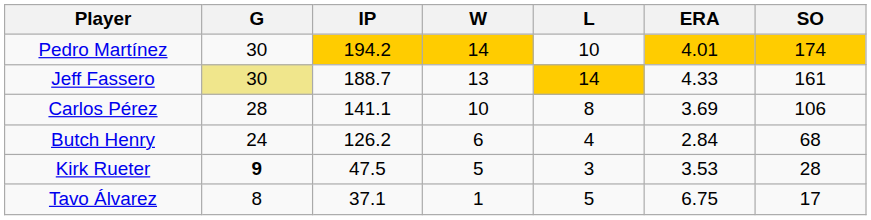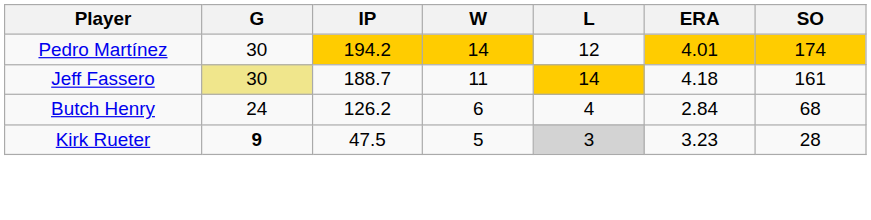(589, 49) 10 -> (589, 49) 12
(478, 79) 13 -> (478, 79) 11
(700, 79) 4.33 -> (700, 79) 4.18
- row: (103, 109)
(589, 169) no background -> (589, 139) lightgrey background
(700, 169) 3.53 -> (700, 139) 3.23
- row: (103, 199)
